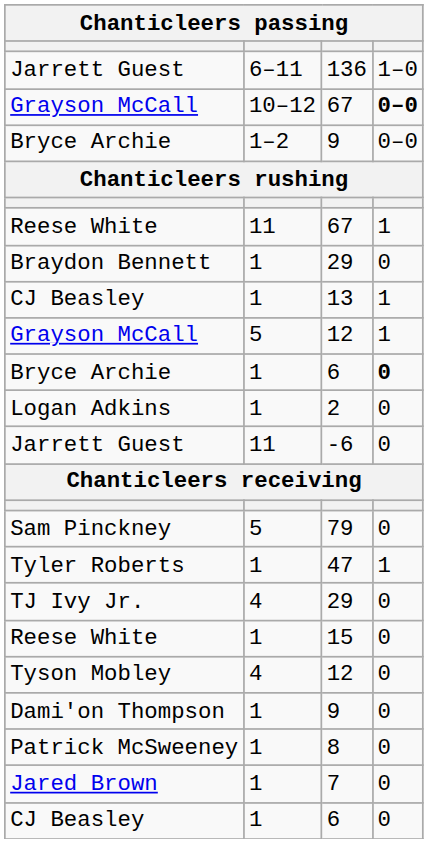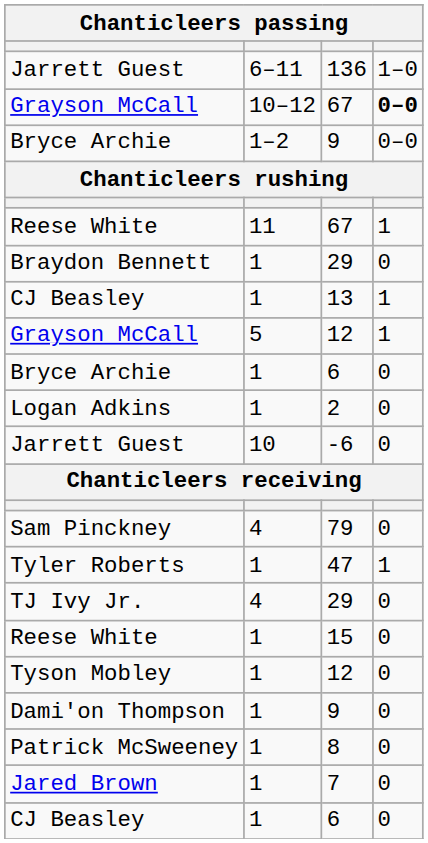(384, 372) bold -> (384, 372) normal
(262, 445) 11 -> (262, 445) 10
(256, 529) 5 -> (256, 529) 4
(256, 675) 4 -> (256, 675) 1
